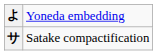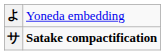(88, 38) normal -> (92, 38) bold
